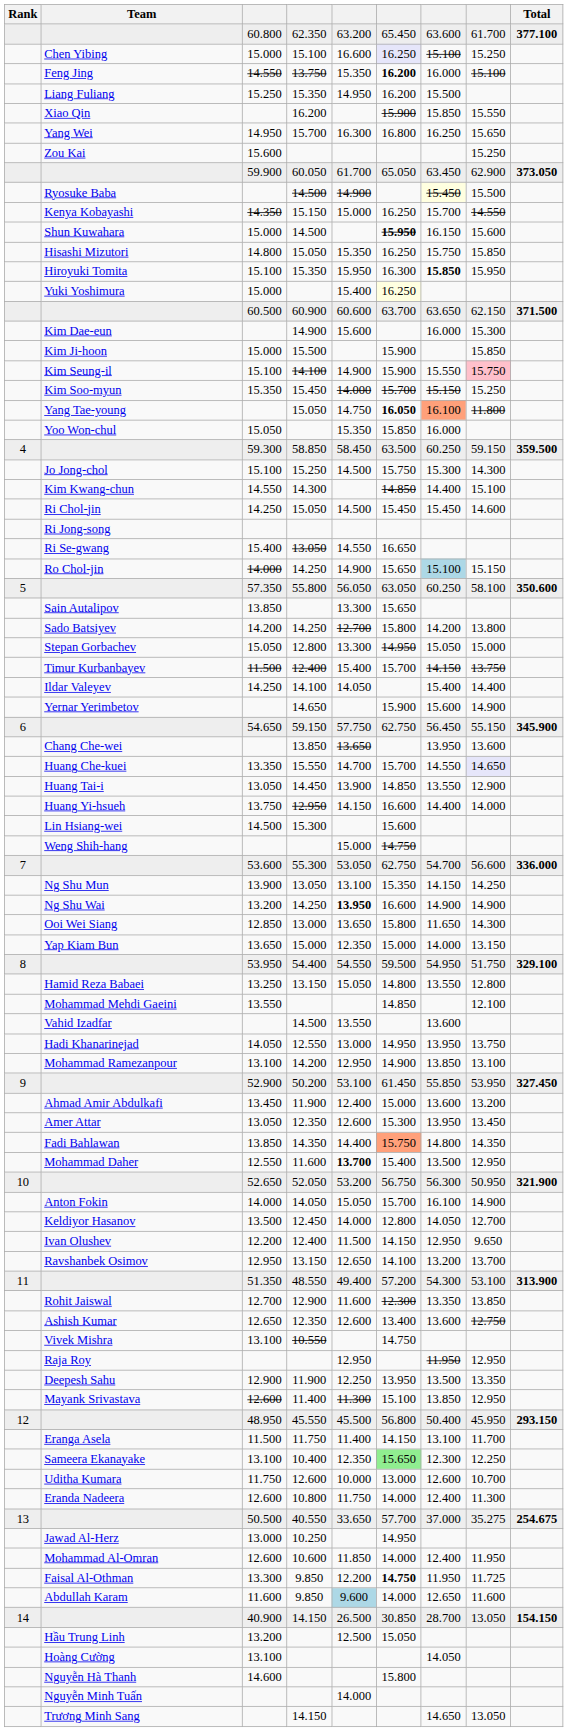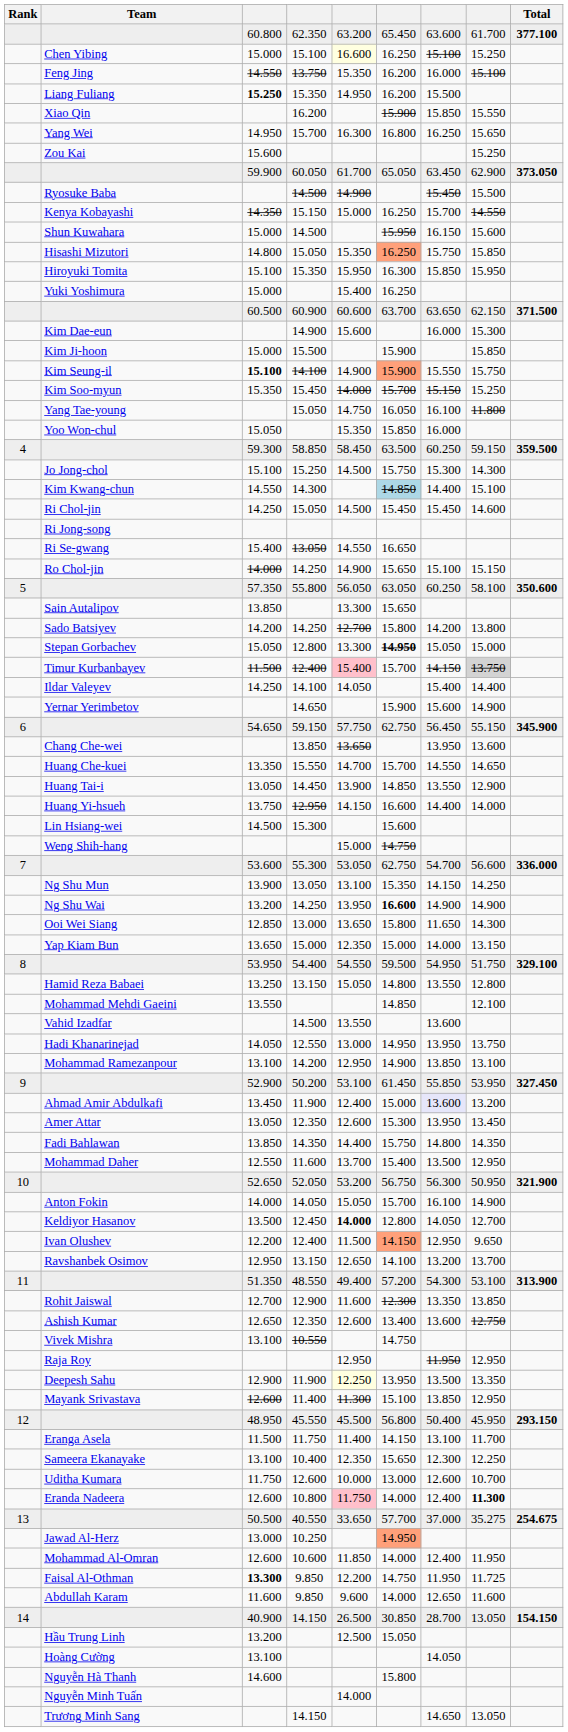(354, 53) no background -> (354, 53) lightyellow background
(399, 53) lavender background -> (399, 53) no background
(399, 73) bold -> (399, 73) normal
(264, 93) normal -> (264, 93) bold
(443, 192) lightyellow background -> (443, 192) no background
(399, 232) bold -> (399, 232) normal
(399, 251) no background -> (399, 251) lightsalmon background
(443, 271) bold -> (443, 271) normal
(399, 291) lightyellow background -> (399, 291) no background
(264, 370) normal -> (264, 370) bold
(399, 370) no background -> (399, 370) lightsalmon background
(488, 370) pink background -> (488, 370) no background
(399, 410) bold -> (399, 410) normal
(443, 410) lightsalmon background -> (443, 410) no background
(399, 489) no background -> (399, 489) lightblue background
(443, 568) lightblue background -> (443, 568) no background
(399, 647) normal -> (399, 647) bold
(354, 667) no background -> (354, 667) pink background
(488, 667) no background -> (488, 667) lightgrey background
(488, 766) lavender background -> (488, 766) no background
(354, 905) bold -> (354, 905) normal
(399, 905) normal -> (399, 905) bold
(443, 1102) no background -> (443, 1102) lavender background
(399, 1142) lightsalmon background -> (399, 1142) no background
(354, 1162) bold -> (354, 1162) normal
(354, 1221) normal -> (354, 1221) bold
(399, 1241) no background -> (399, 1241) lightsalmon background
(354, 1380) no background -> (354, 1380) lightyellow background
(399, 1459) lightgreen background -> (399, 1459) no background
(354, 1498) no background -> (354, 1498) pink background
(488, 1498) normal -> (488, 1498) bold
(399, 1538) no background -> (399, 1538) lightsalmon background
(264, 1578) normal -> (264, 1578) bold
(399, 1578) bold -> (399, 1578) normal
(354, 1597) lightblue background -> (354, 1597) no background
